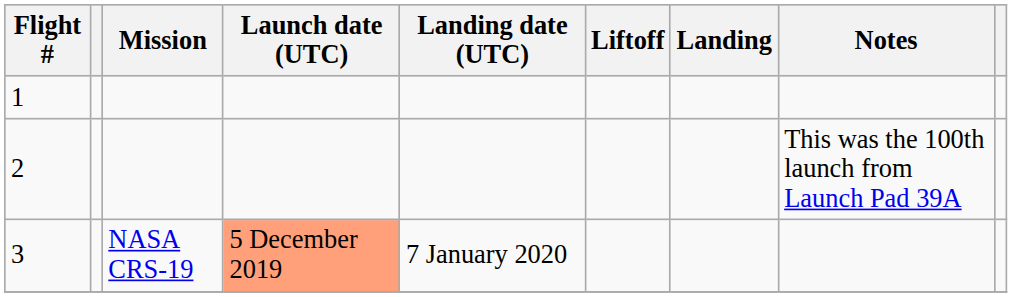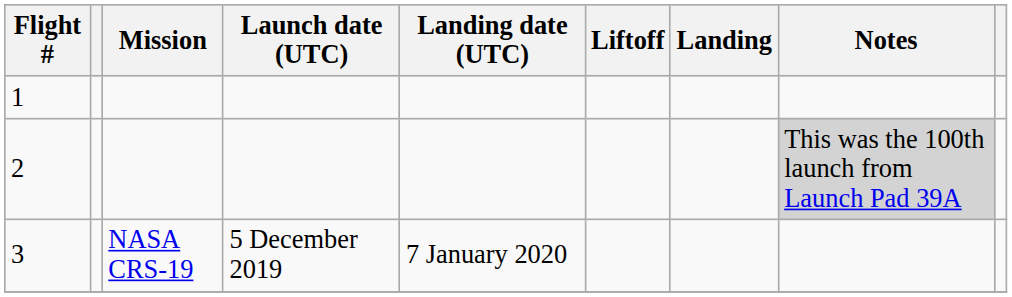(884, 168) no background -> (884, 168) lightgrey background
(294, 254) lightsalmon background -> (294, 254) no background
